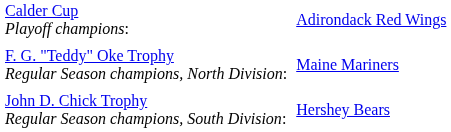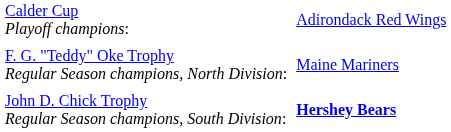(343, 110) normal -> (346, 110) bold
